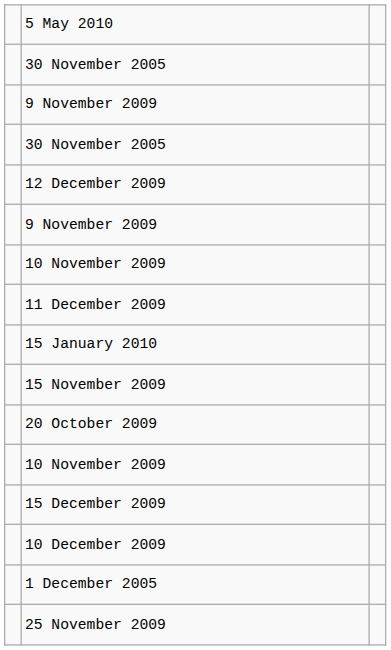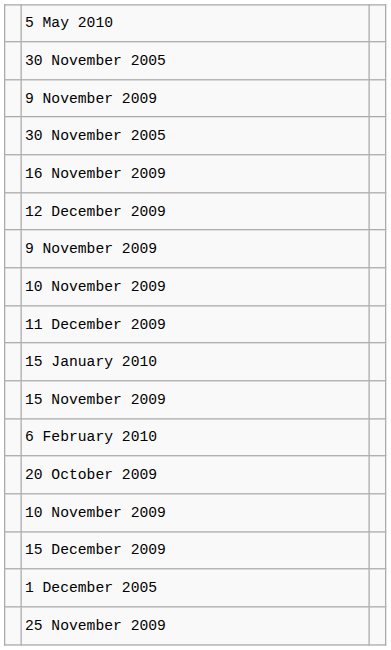+ row: (13, 174)
+ row: (13, 437)
- row: (13, 544)
